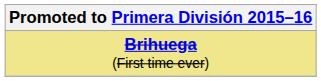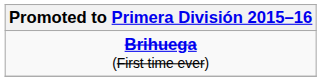(161, 53) khaki background -> (161, 53) no background
